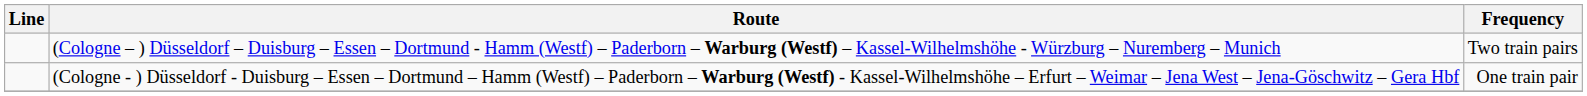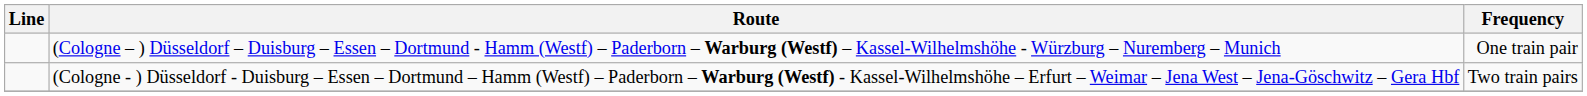(1523, 47) Two train pairs -> (1527, 47) One train pair
(1527, 76) One train pair -> (1523, 76) Two train pairs
